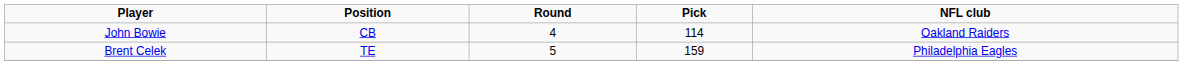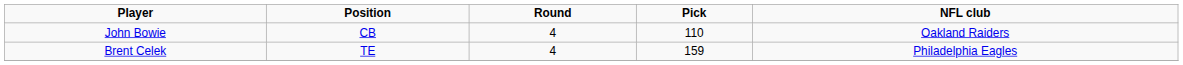(694, 32) 114 -> (694, 32) 110
(553, 51) 5 -> (553, 51) 4
